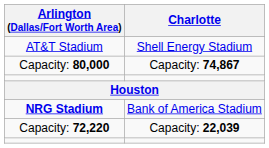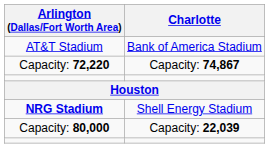(194, 46) Shell Energy Stadium -> (194, 46) Bank of America Stadium
(64, 65) Capacity: 80,000 -> (64, 65) Capacity: 72,220
(194, 109) Bank of America Stadium -> (194, 109) Shell Energy Stadium
(64, 128) Capacity: 72,220 -> (64, 128) Capacity: 80,000
